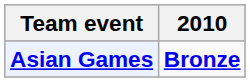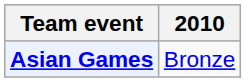(202, 59) bold -> (200, 59) normal
